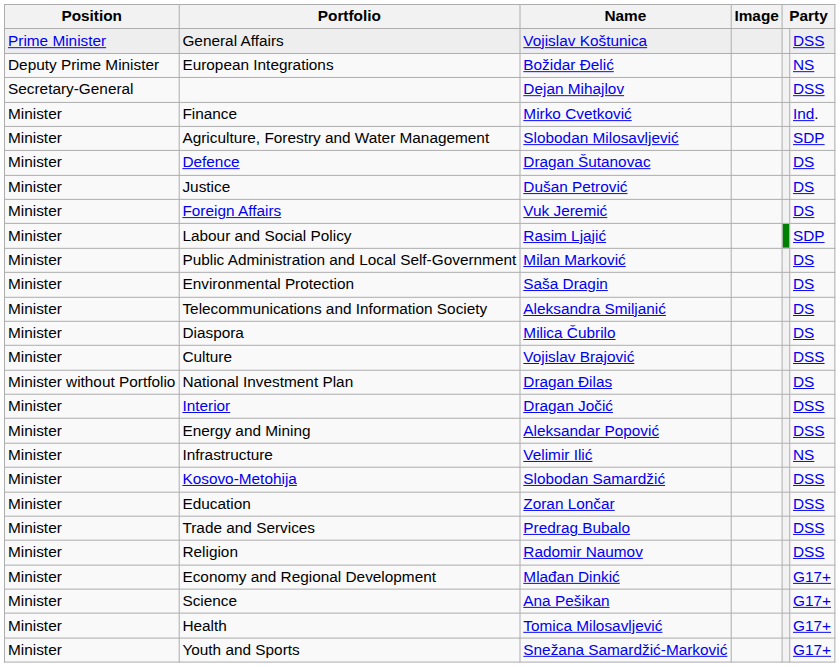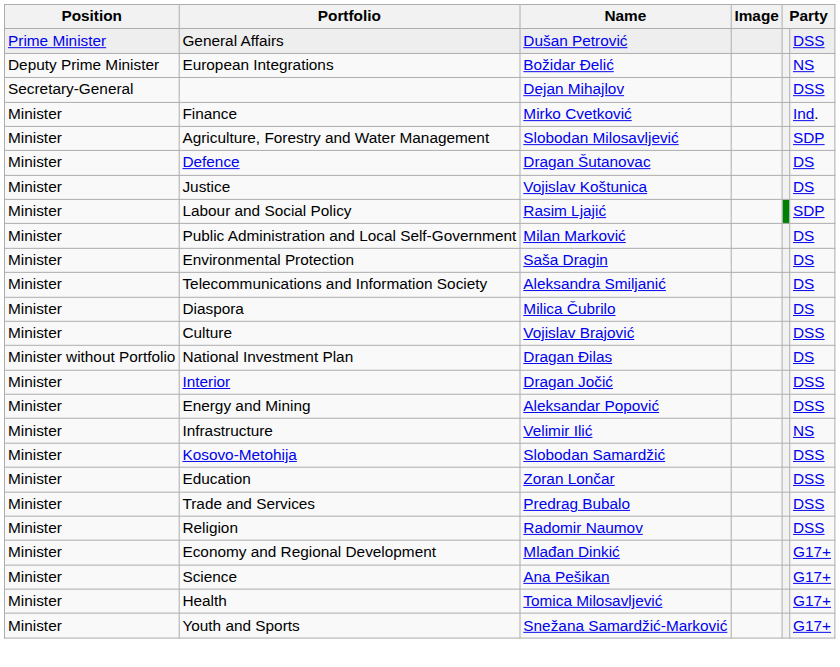(585, 41) Vojislav Koštunica -> (575, 41) Dušan Petrović
(575, 187) Dušan Petrović -> (585, 187) Vojislav Koštunica
- row: (232, 211)
